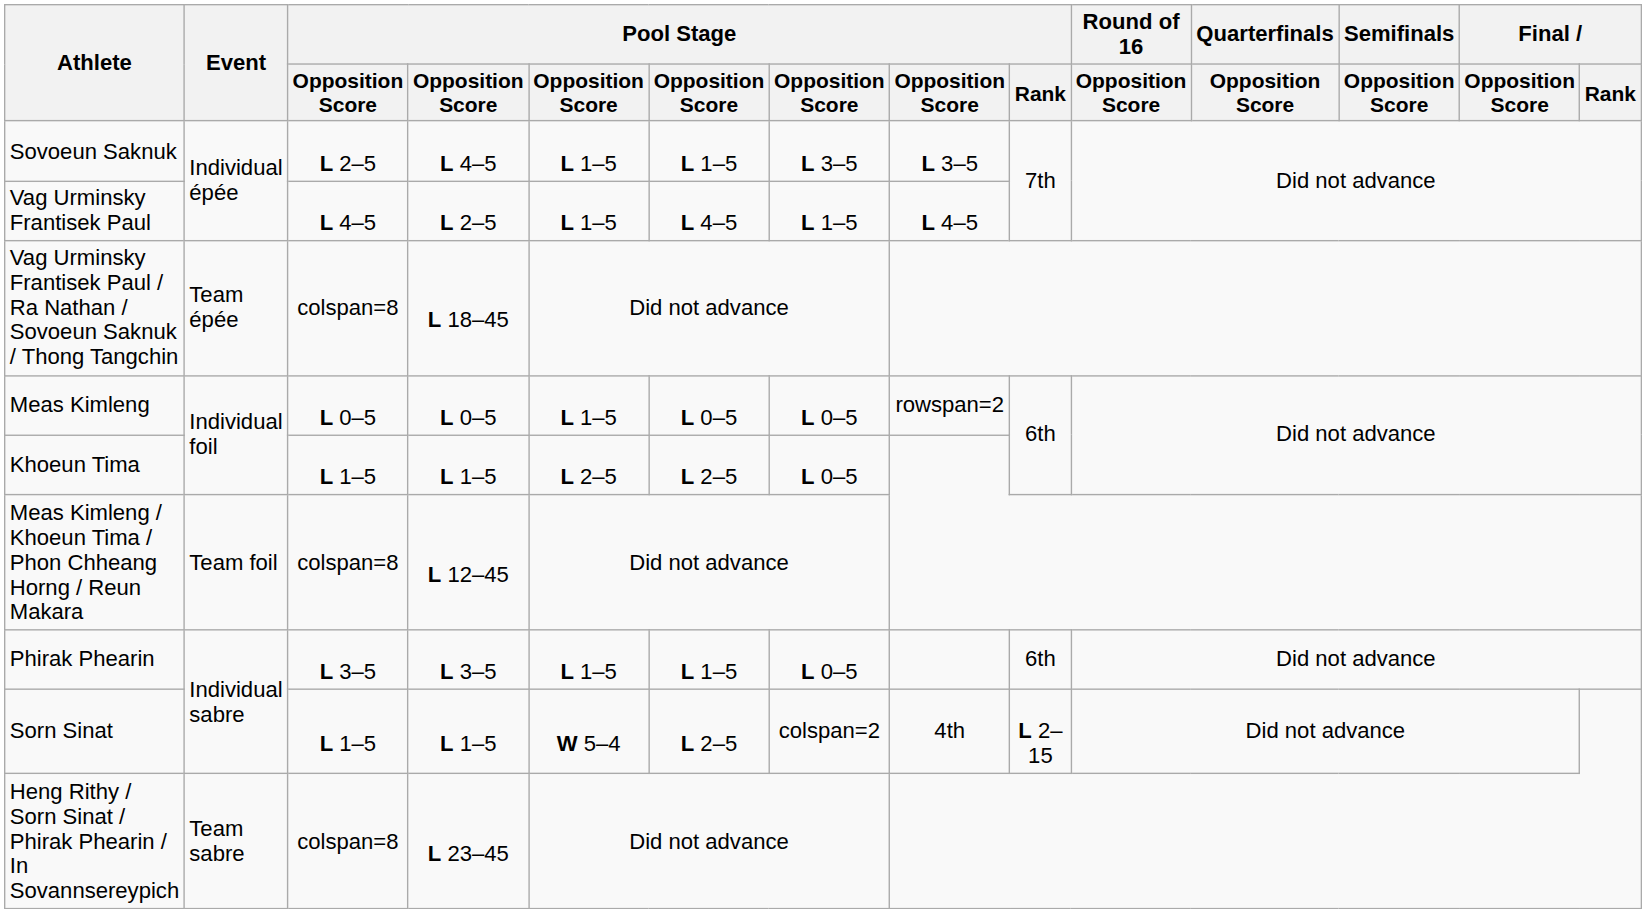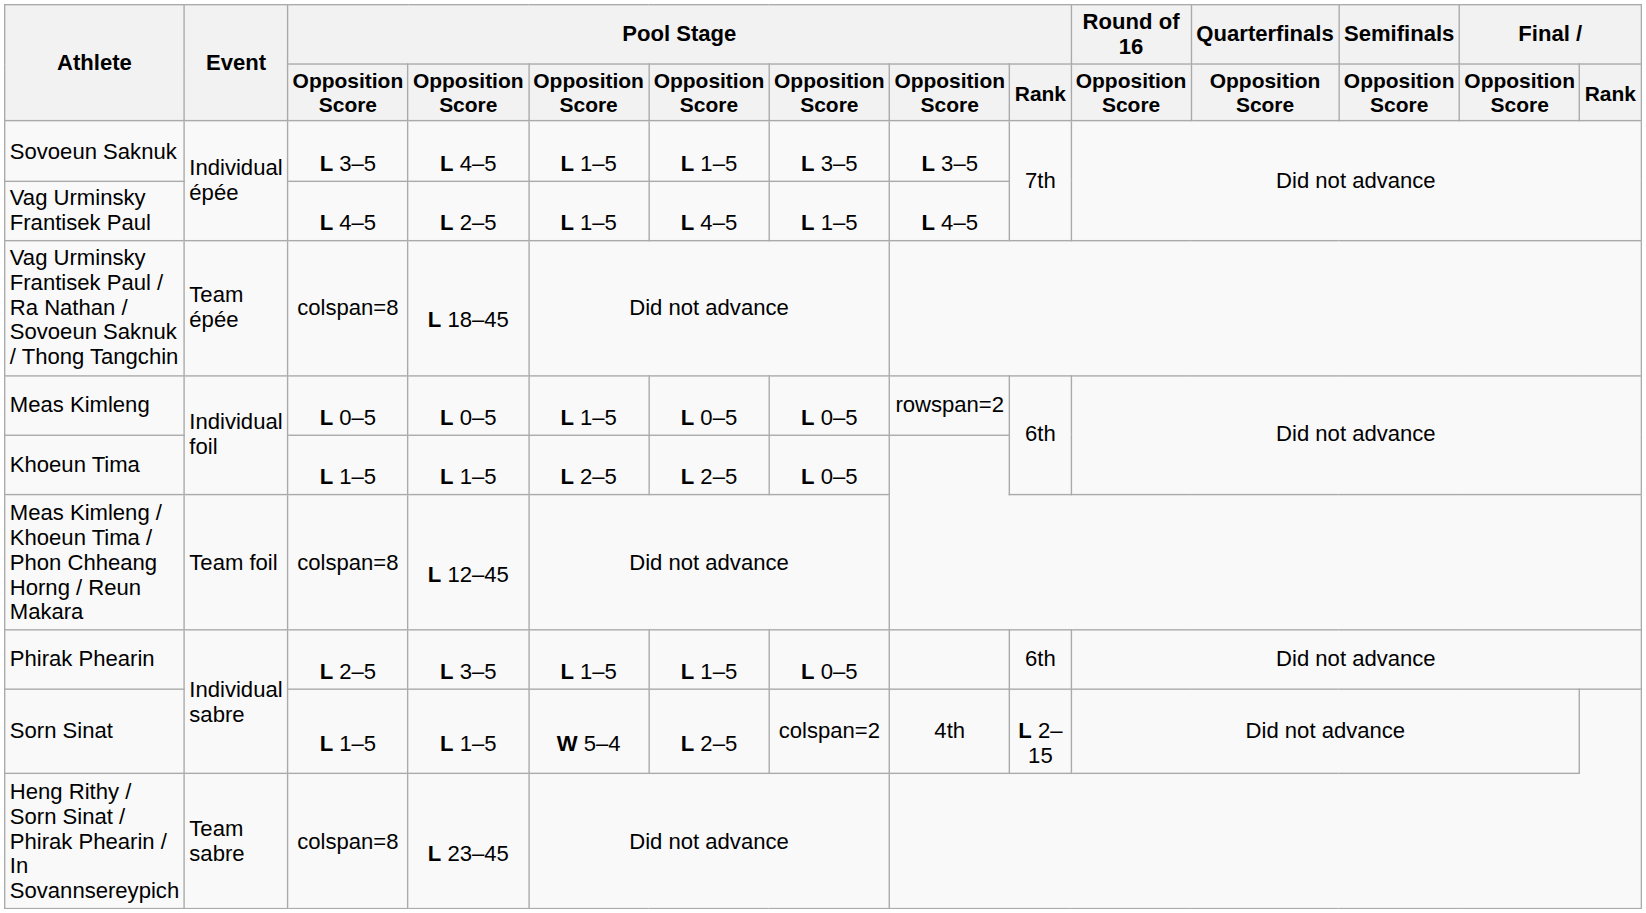(348, 163) L 2–5 -> (348, 163) L 3–5
(348, 671) L 3–5 -> (348, 671) L 2–5
